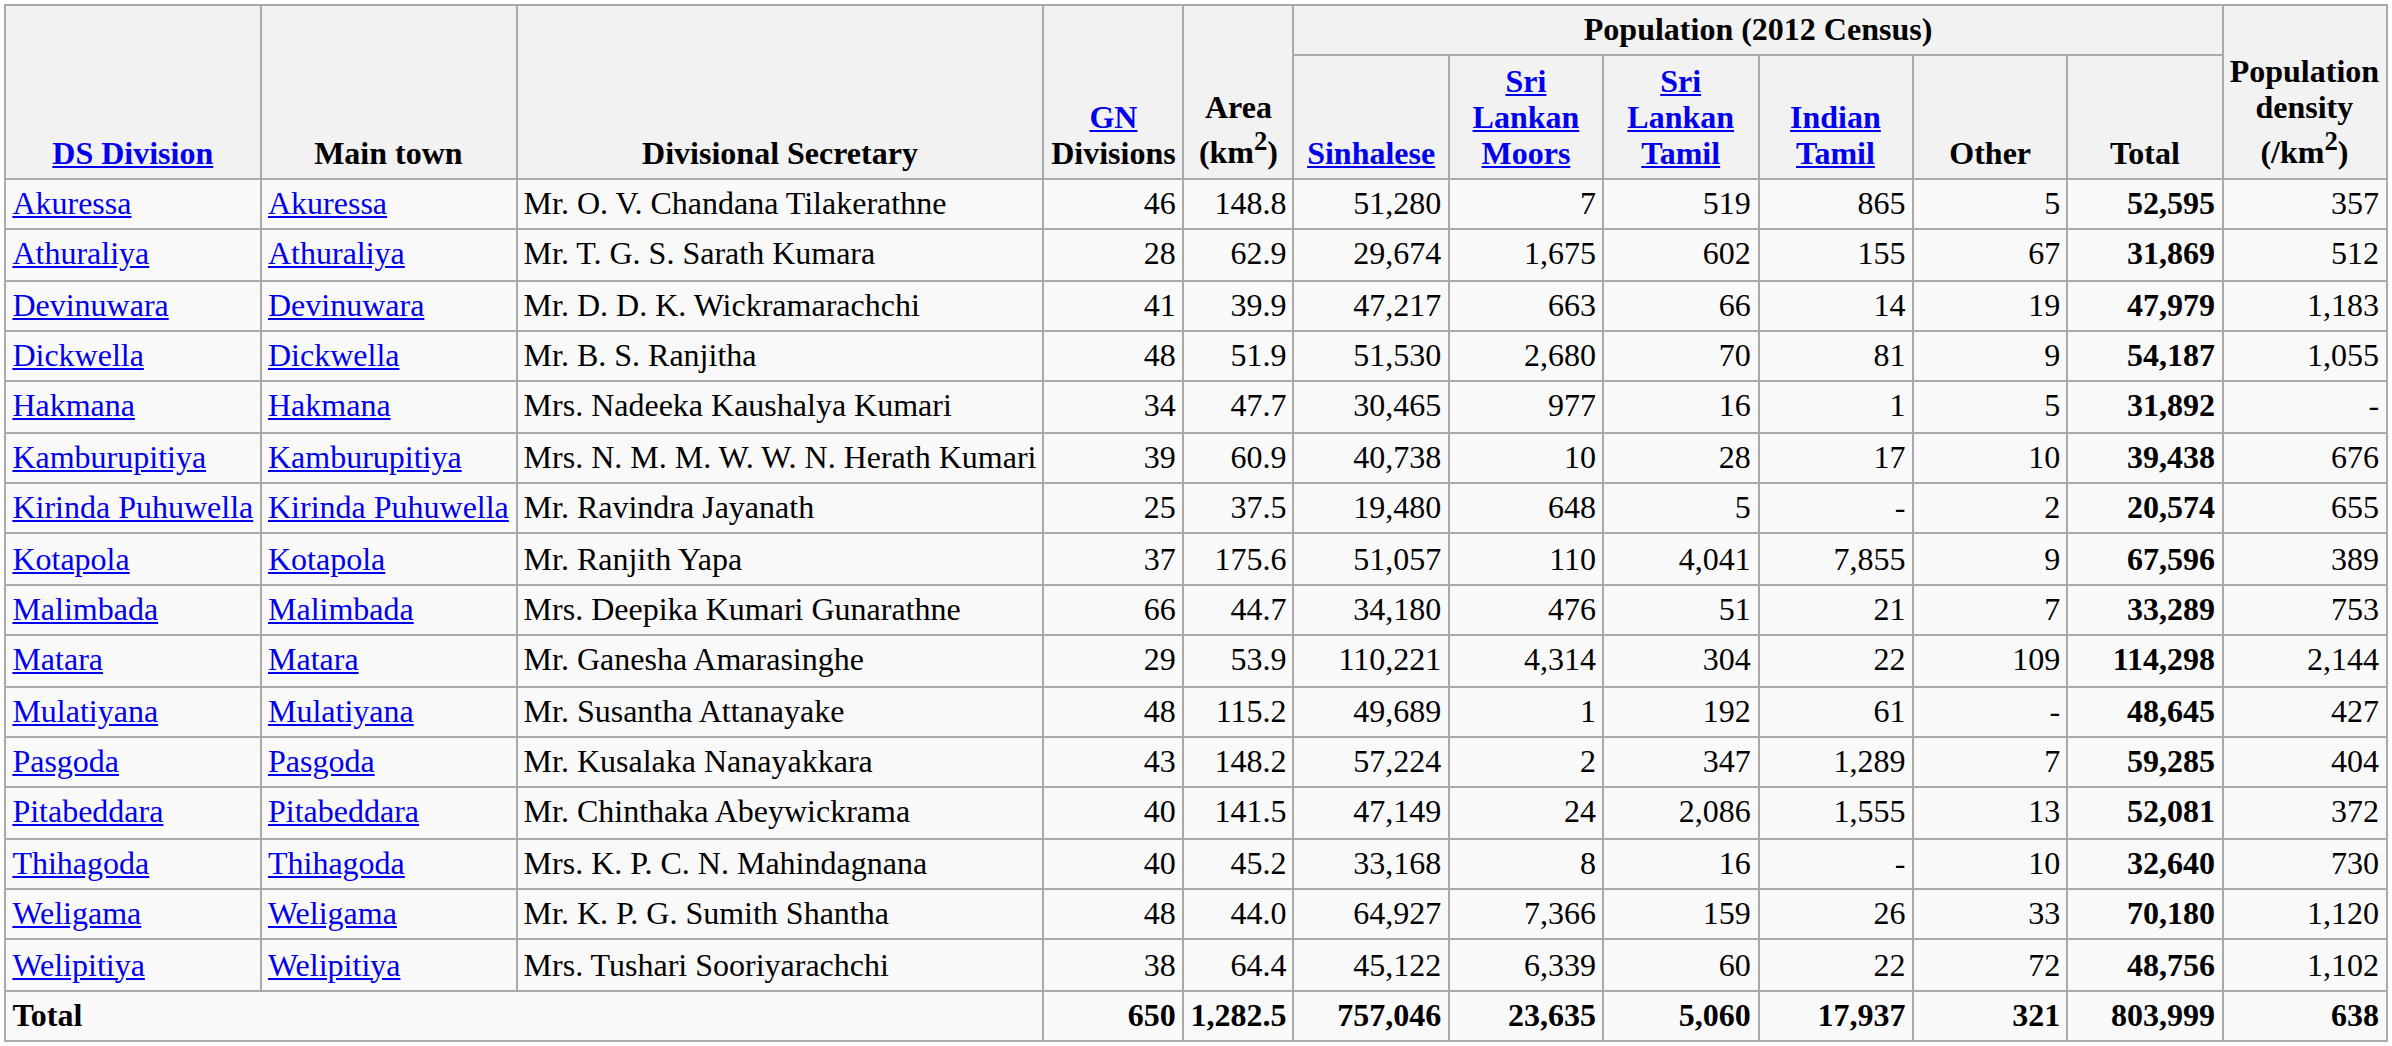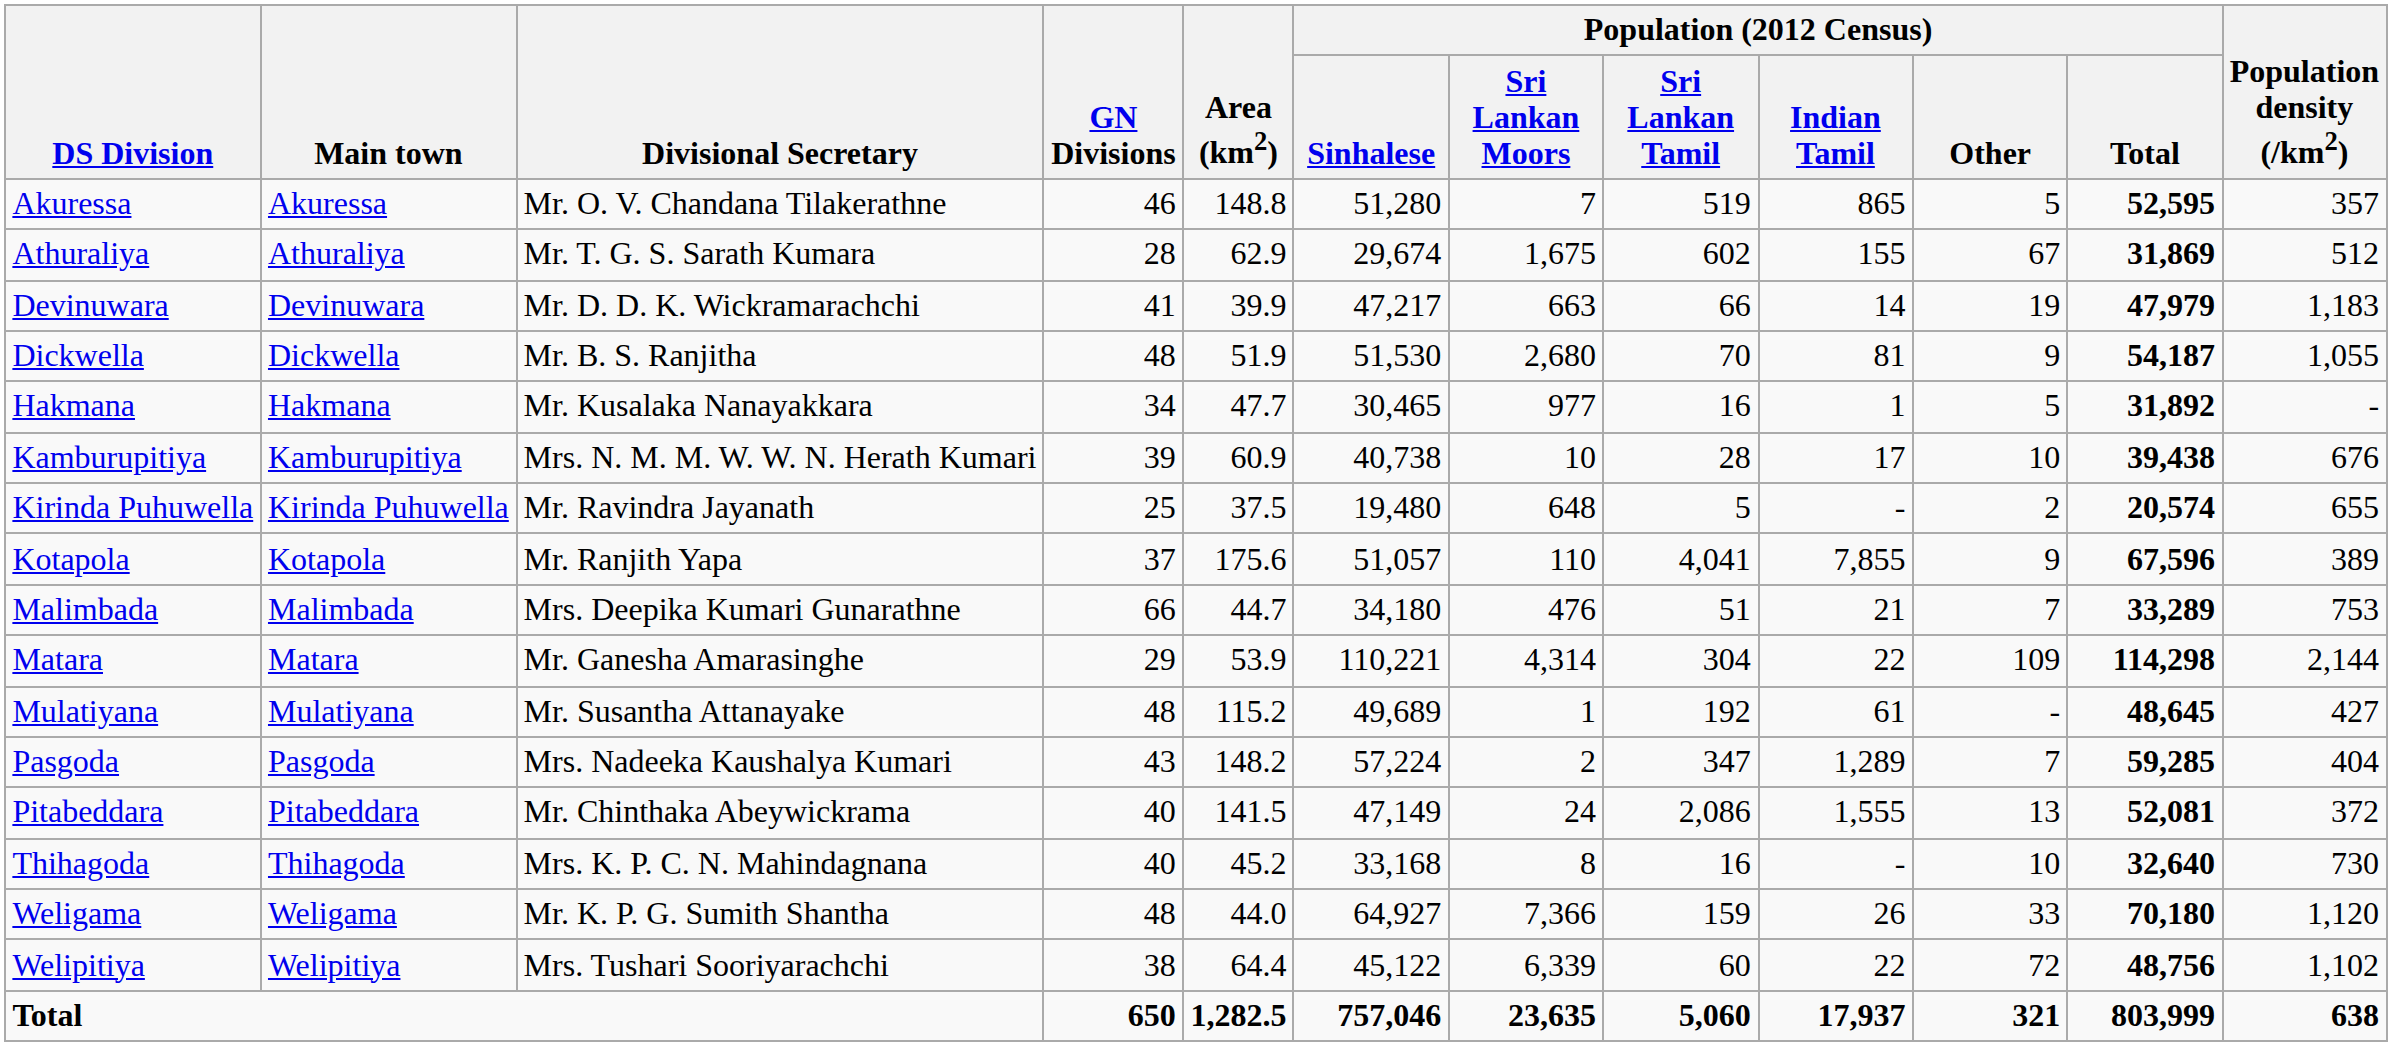(738, 406) Mrs. Nadeeka Kaushalya Kumari -> (698, 406) Mr. Kusalaka Nanayakkara
(698, 761) Mr. Kusalaka Nanayakkara -> (738, 761) Mrs. Nadeeka Kaushalya Kumari
